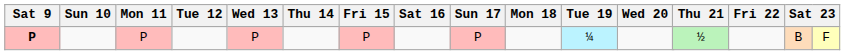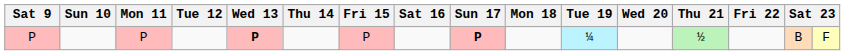(32, 38) bold -> (32, 38) normal
(255, 38) normal -> (255, 38) bold
(478, 38) normal -> (478, 38) bold
